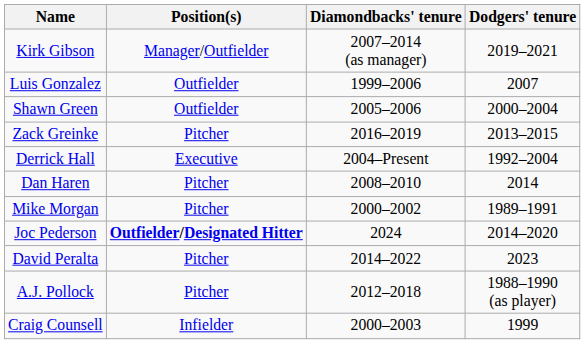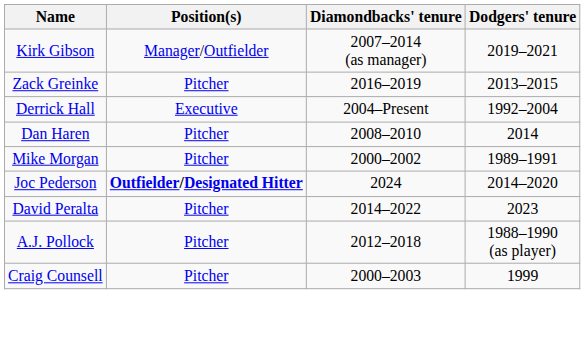- row: (55, 84)
- row: (55, 109)
(206, 325) Infielder -> (206, 276) Pitcher
